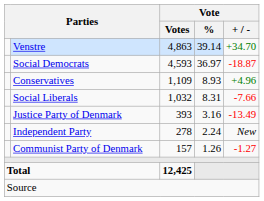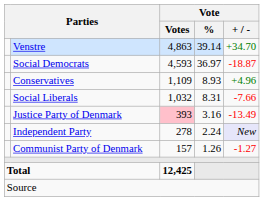(184, 115) no background -> (184, 115) pink background
(247, 132) no background -> (247, 132) lavender background
